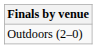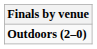(45, 33) normal -> (47, 33) bold
